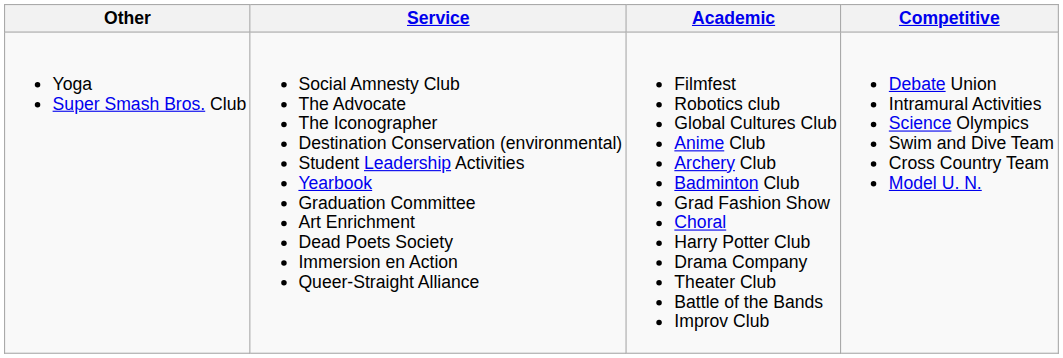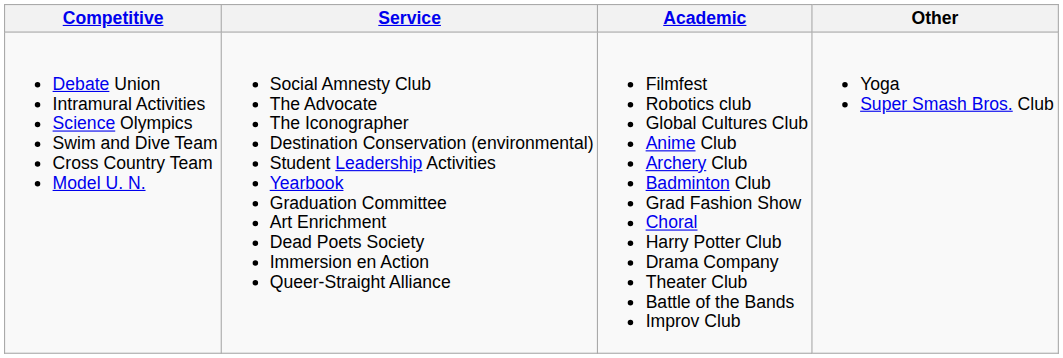columns swapped: (949, 18) <-> (127, 18)
